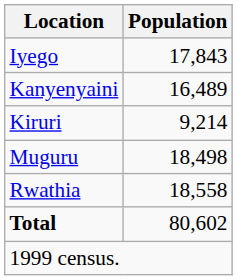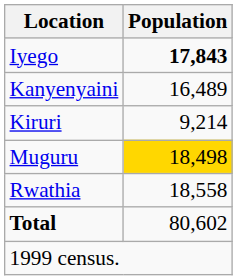(198, 55) normal -> (198, 55) bold
(198, 156) no background -> (198, 156) gold background
